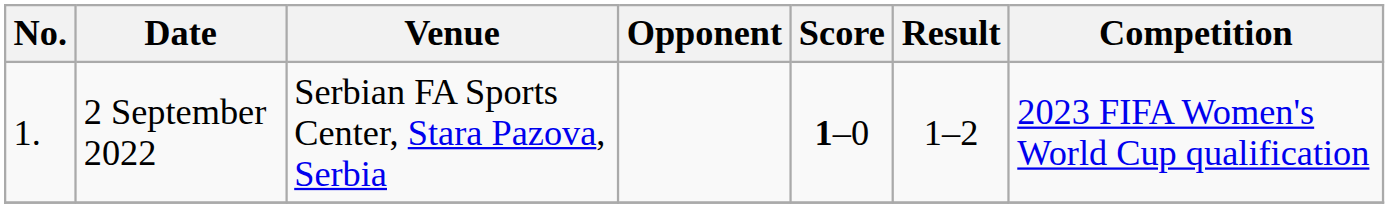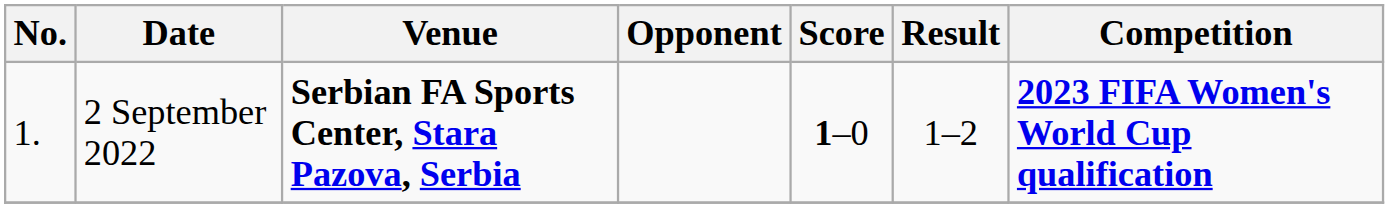(450, 131) normal -> (433, 131) bold
(1193, 131) normal -> (1174, 131) bold
